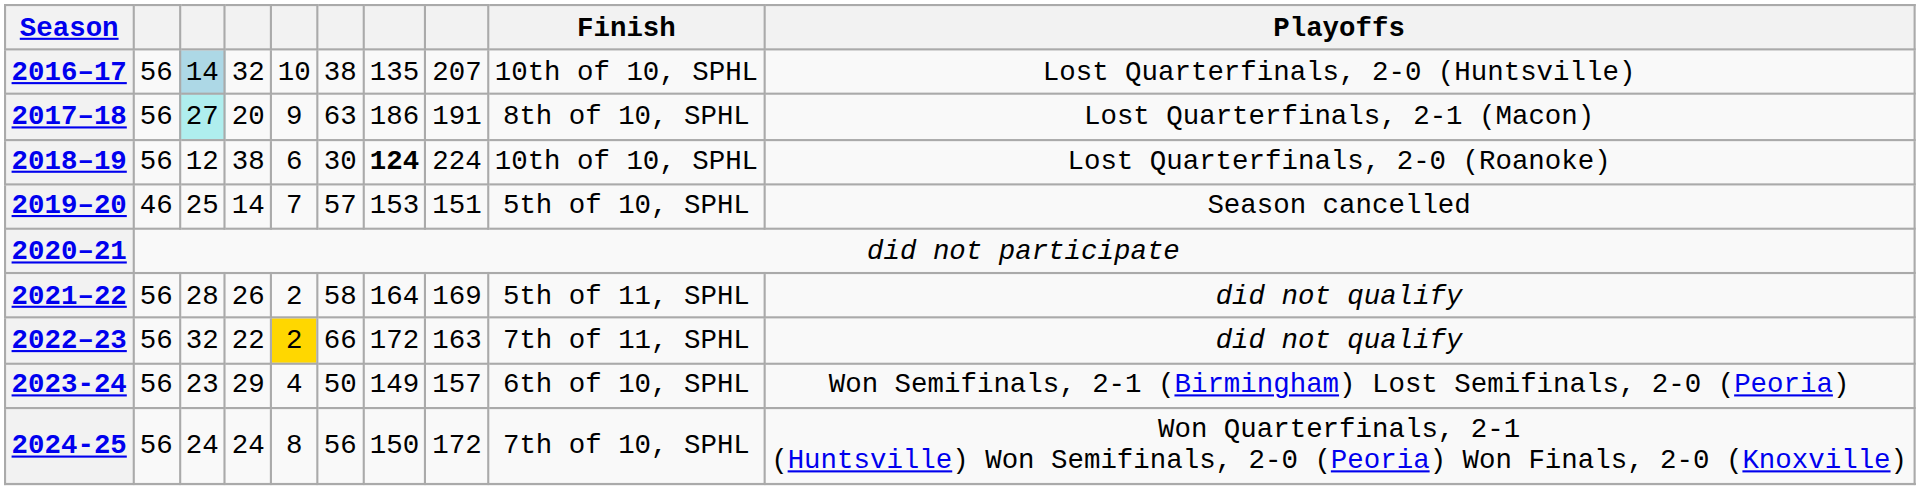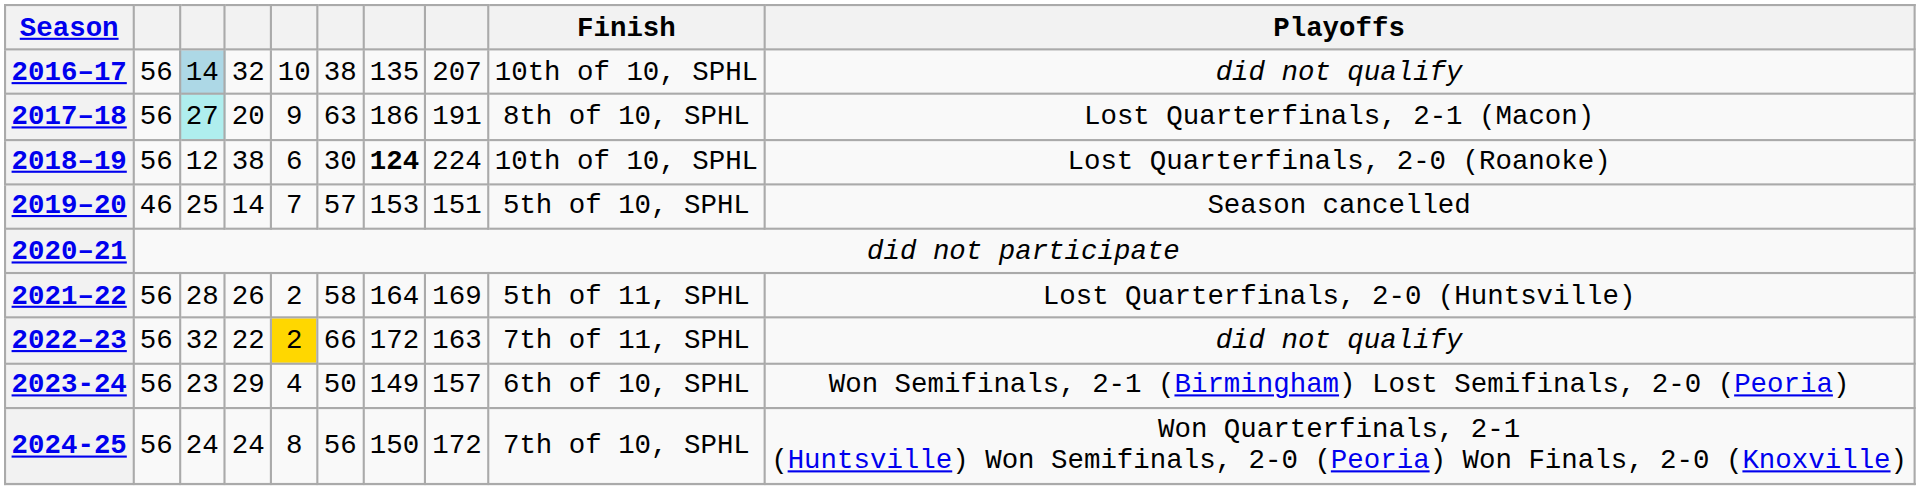(1339, 72) Lost Quarterfinals, 2-0 (Huntsville) -> (1339, 72) did not qualify
(1339, 296) did not qualify -> (1339, 296) Lost Quarterfinals, 2-0 (Huntsville)
